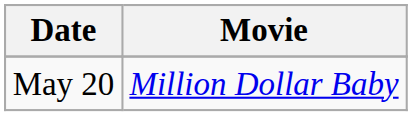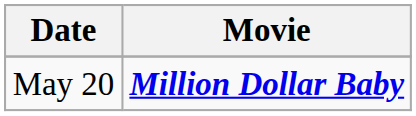(264, 82) normal -> (267, 82) bold
